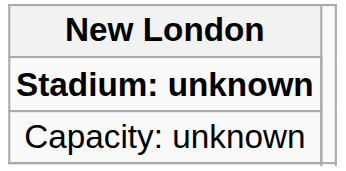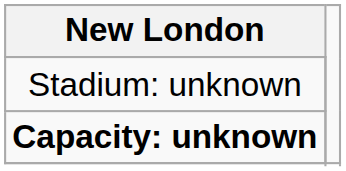(165, 83) bold -> (165, 83) normal
(165, 136) normal -> (165, 136) bold
